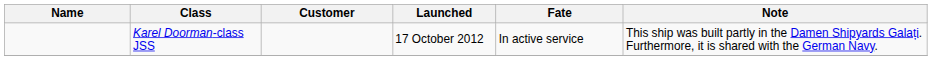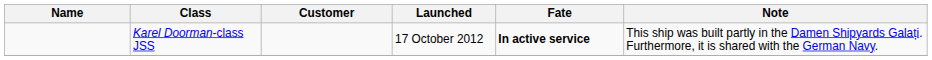(541, 39) normal -> (544, 39) bold
